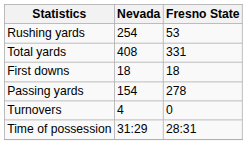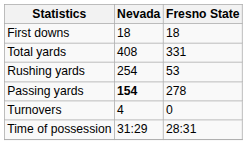rows swapped: (38, 71) <-> (46, 33)
(127, 91) normal -> (127, 91) bold
